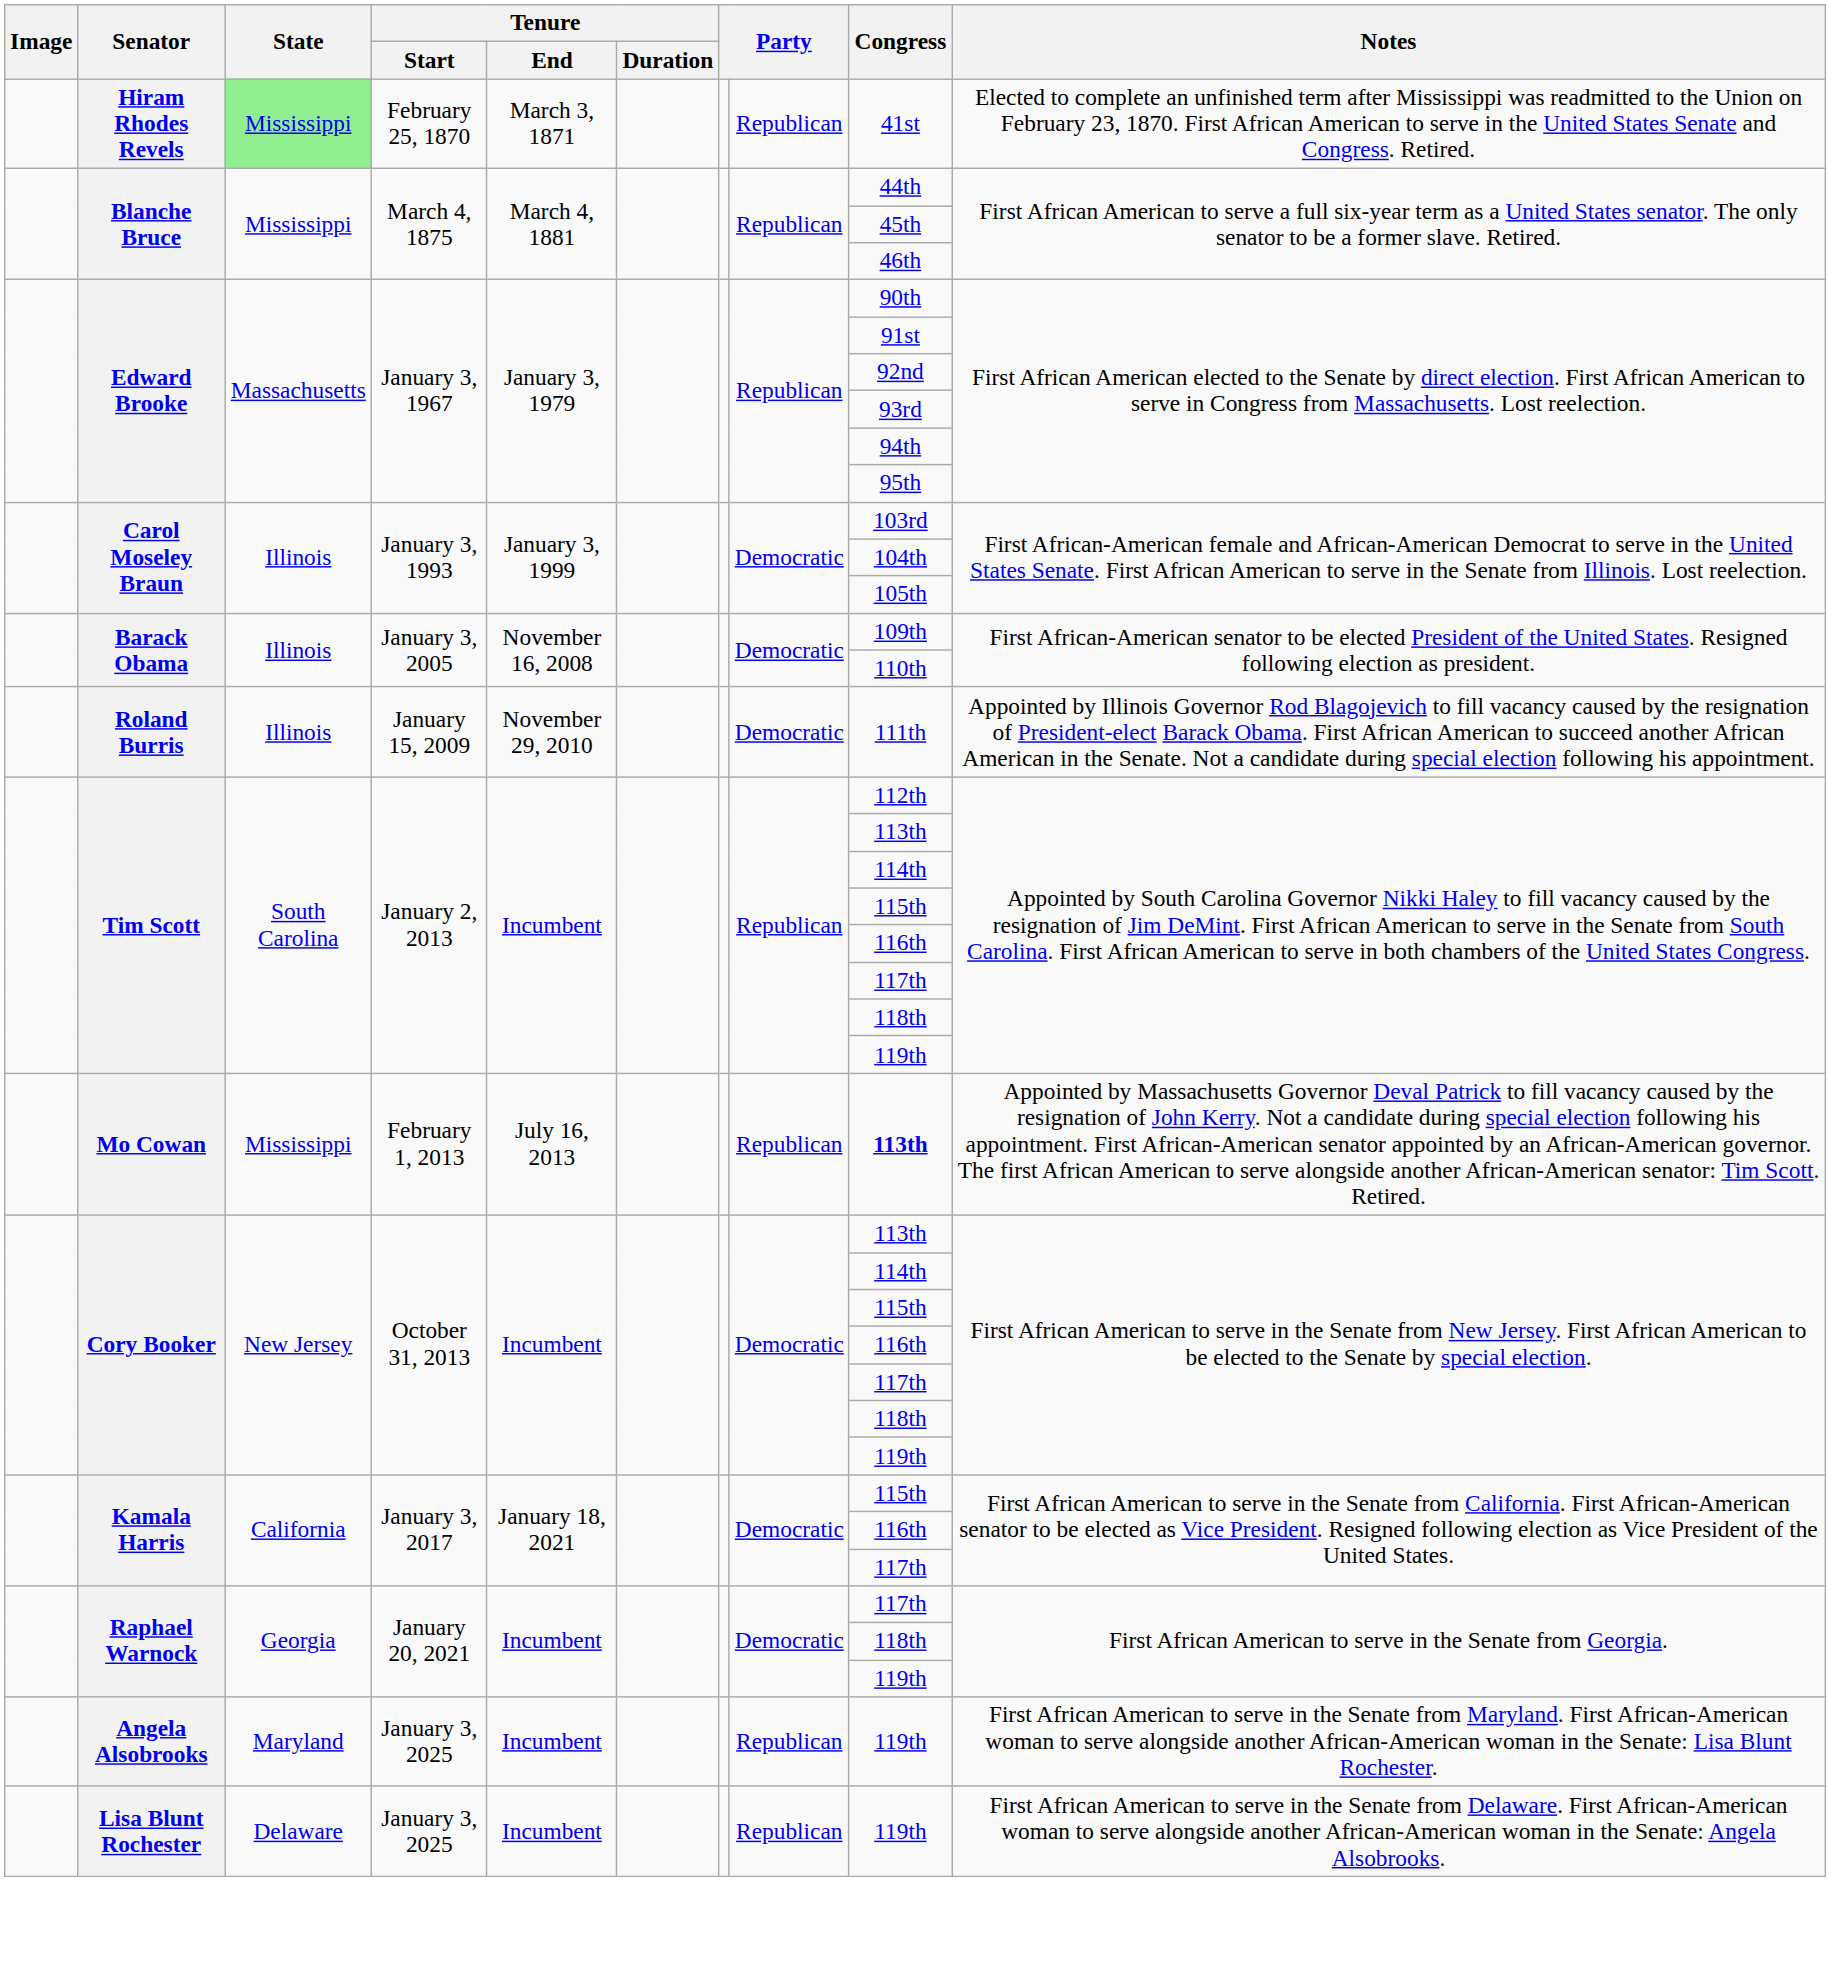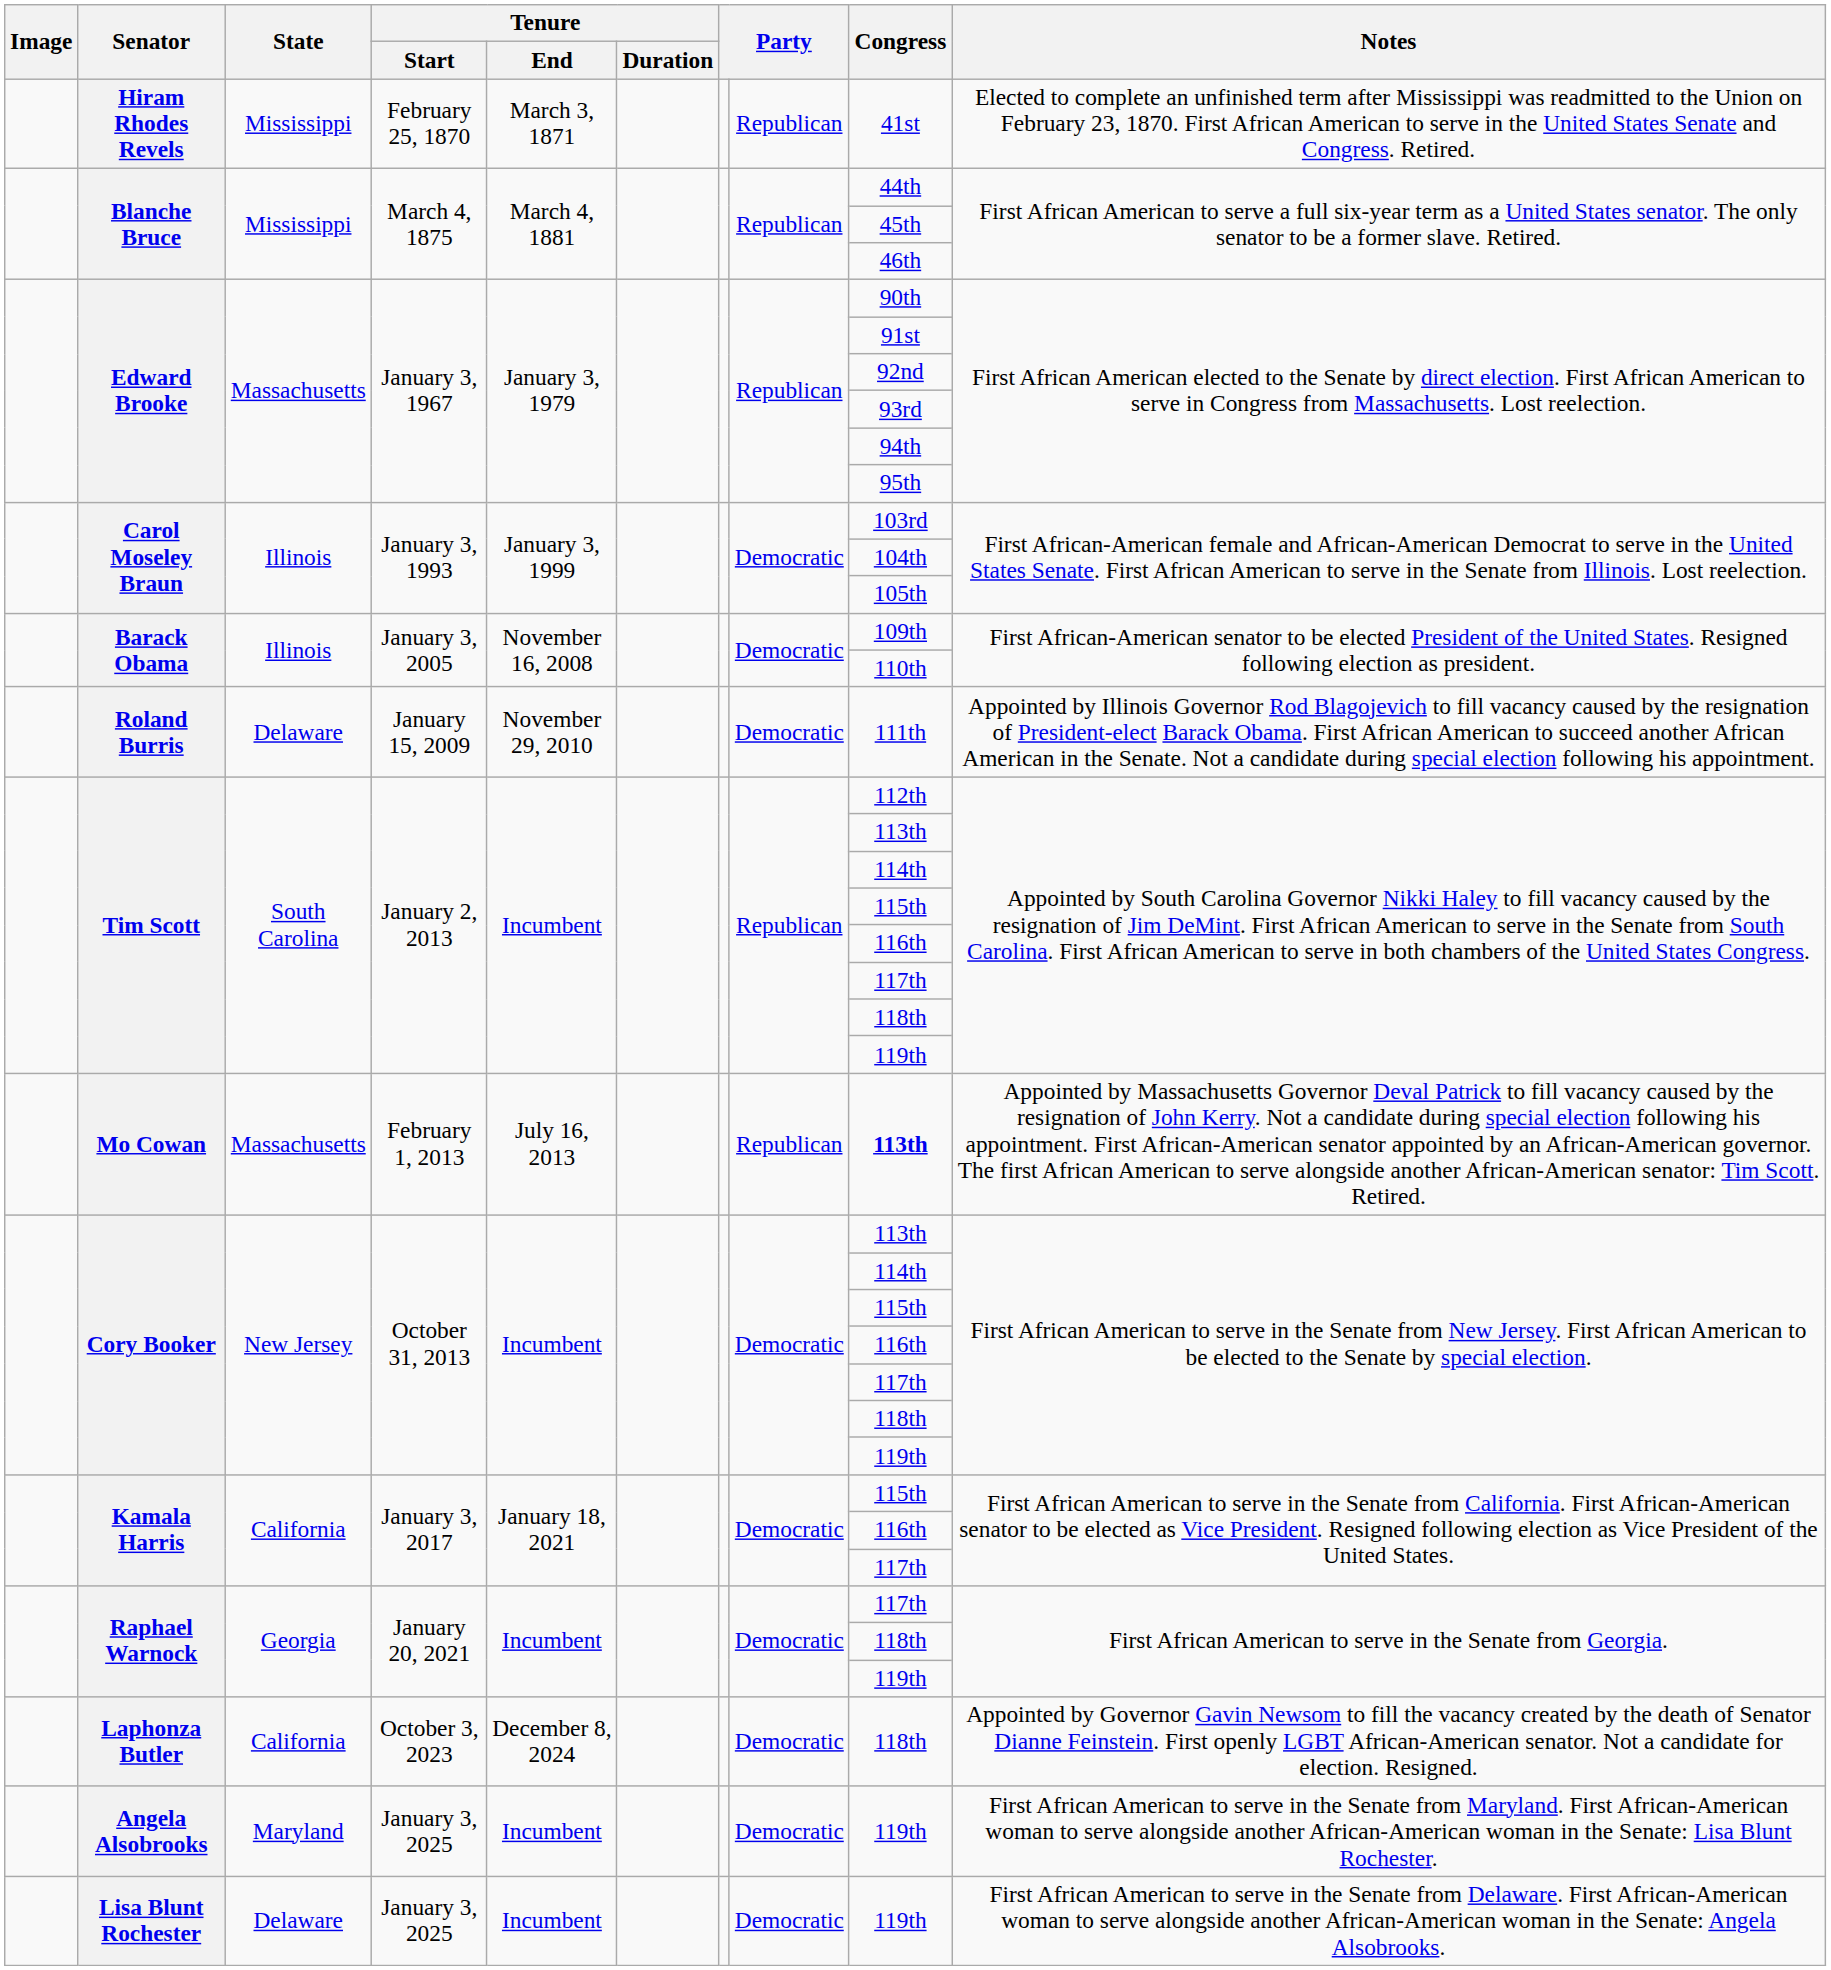(298, 123) lightgreen background -> (298, 123) no background
(298, 731) Illinois -> (298, 731) Delaware
(298, 1143) Mississippi -> (298, 1143) Massachusetts
+ row: (151, 1741)
(789, 1741) Republican -> (789, 1831) Democratic
(789, 1831) Republican -> (789, 1920) Democratic
